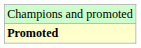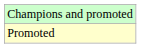(33, 33) bold -> (31, 33) normal
